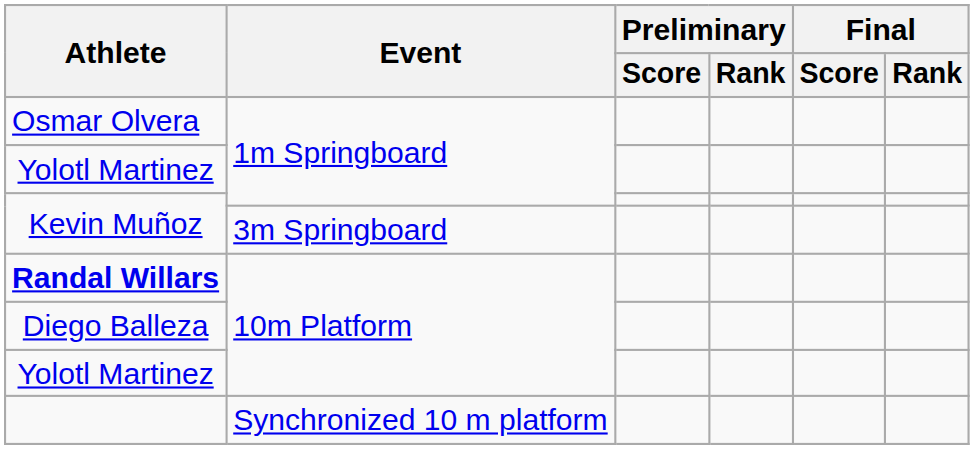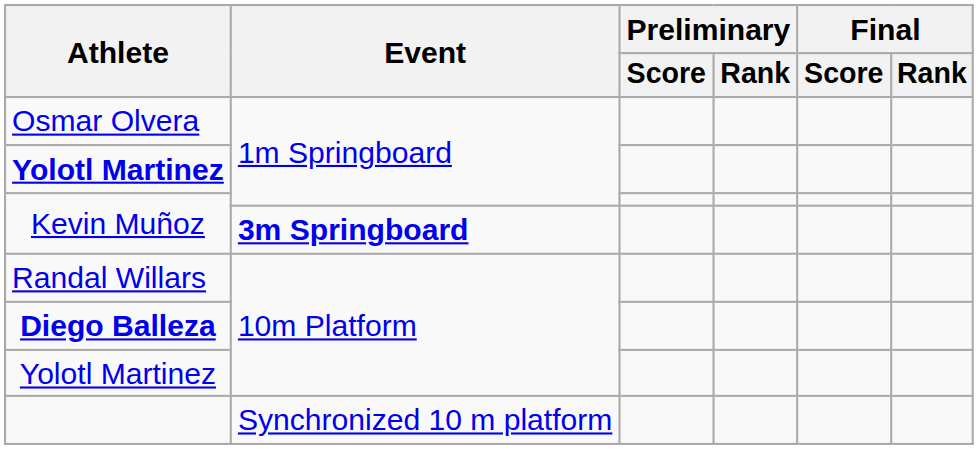(116, 169) normal -> (118, 169) bold
(340, 231) normal -> (353, 231) bold
(116, 278) bold -> (109, 278) normal
(116, 326) normal -> (118, 326) bold
